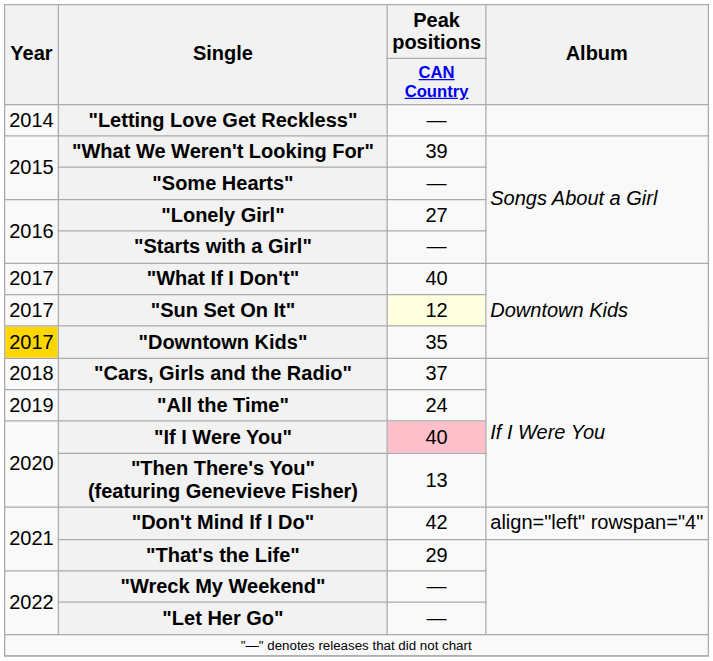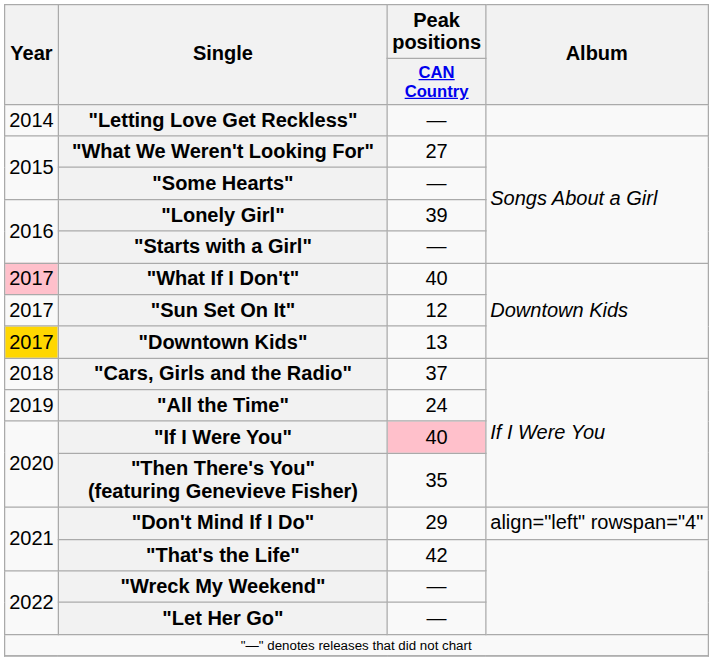(437, 151) 39 -> (437, 151) 27
(437, 215) 27 -> (437, 215) 39
(31, 278) no background -> (31, 278) pink background
(437, 310) lightyellow background -> (437, 310) no background
(437, 342) 35 -> (437, 342) 13
(437, 480) 13 -> (437, 480) 35
(437, 523) 42 -> (437, 523) 29
(437, 554) 29 -> (437, 554) 42
